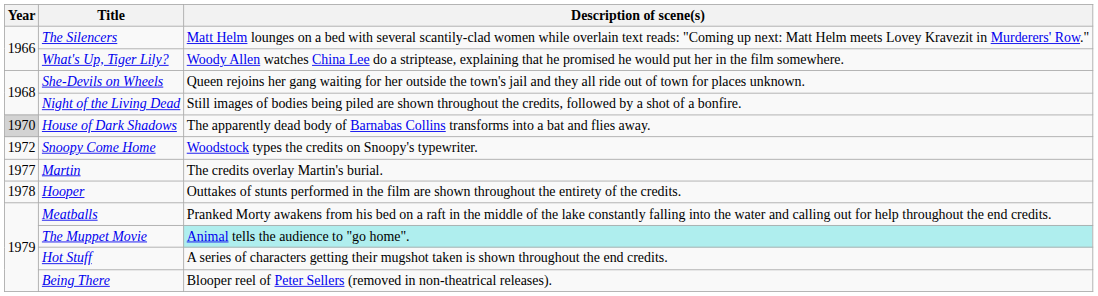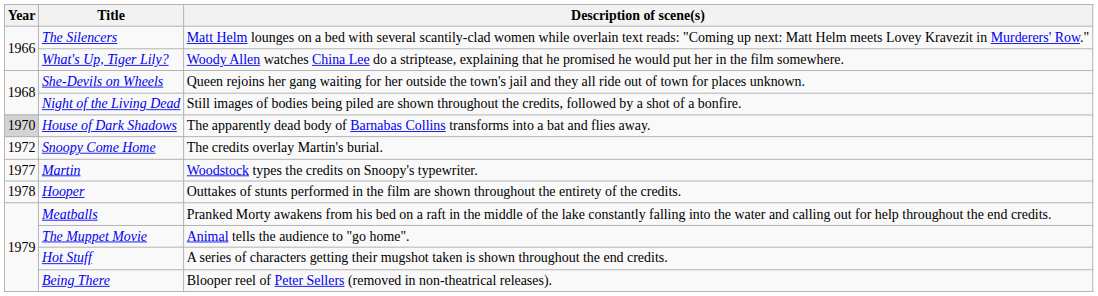(332, 147) Woodstock types the credits on Snoopy's typewriter. -> (285, 147) The credits overlay Martin's burial.
(285, 170) The credits overlay Martin's burial. -> (332, 170) Woodstock types the credits on Snoopy's typewriter.
(298, 236) paleturquoise background -> (298, 236) no background
